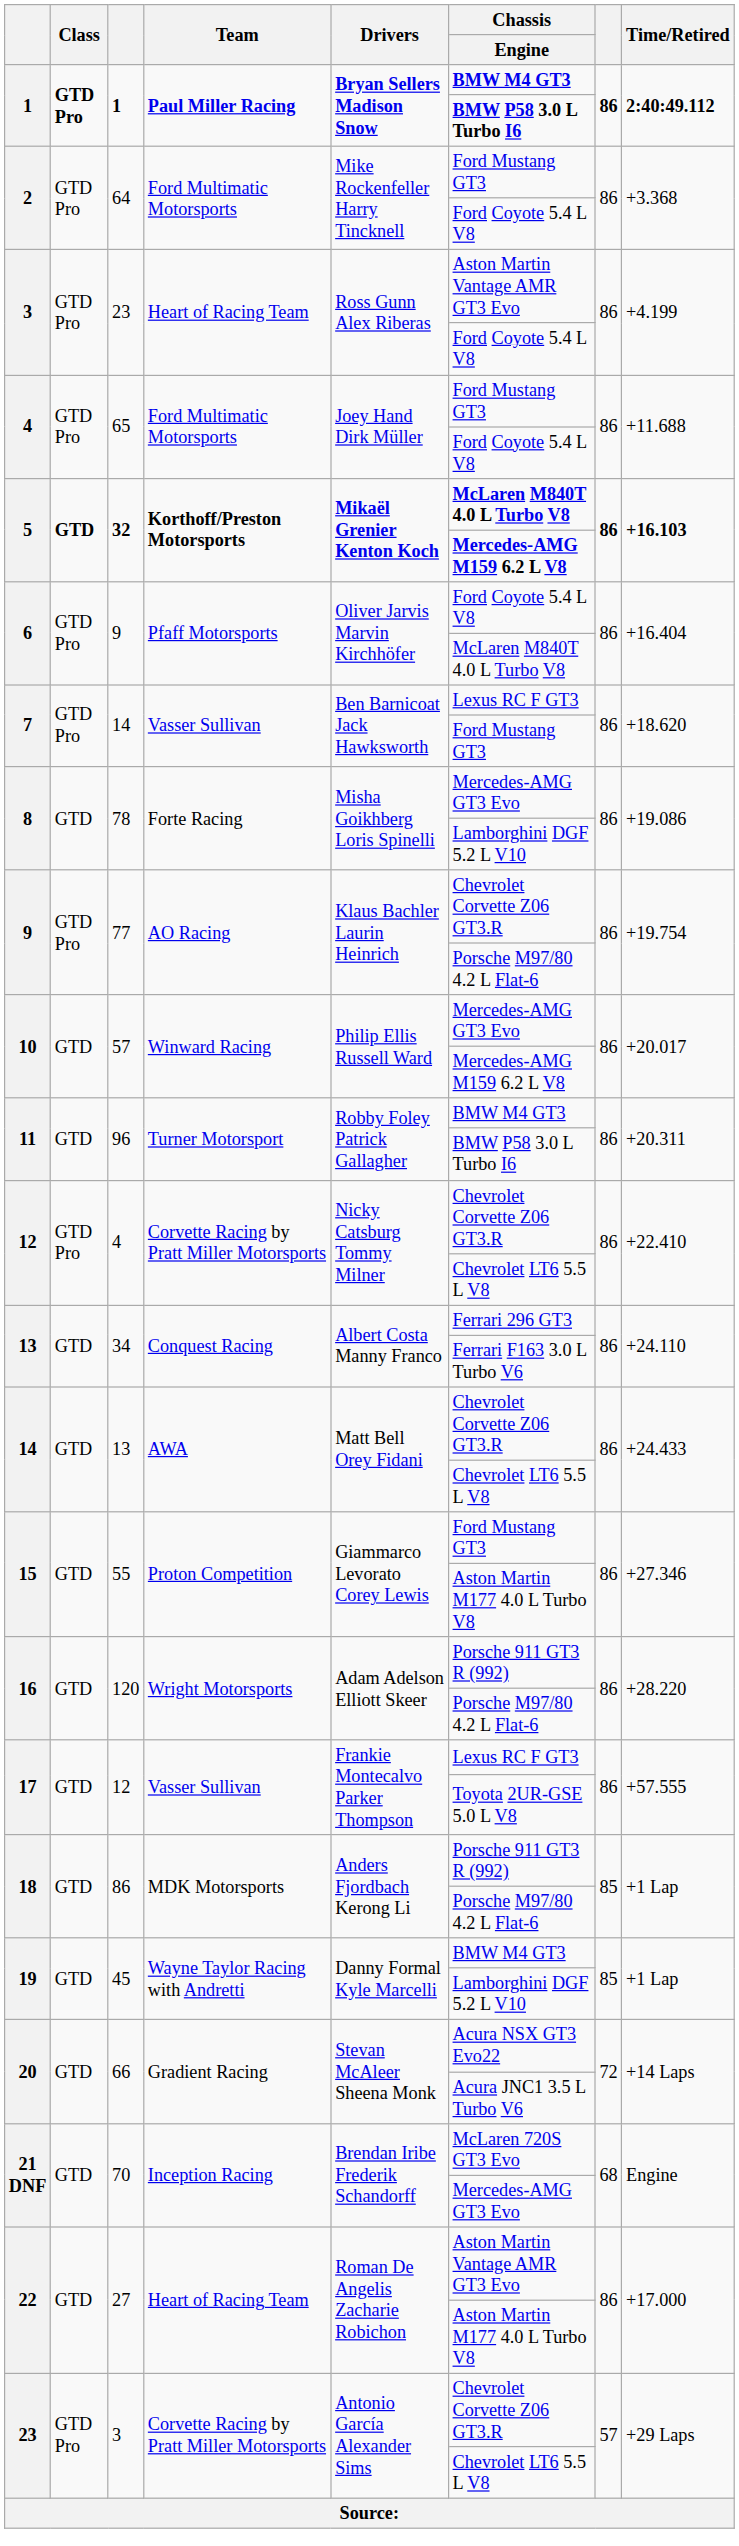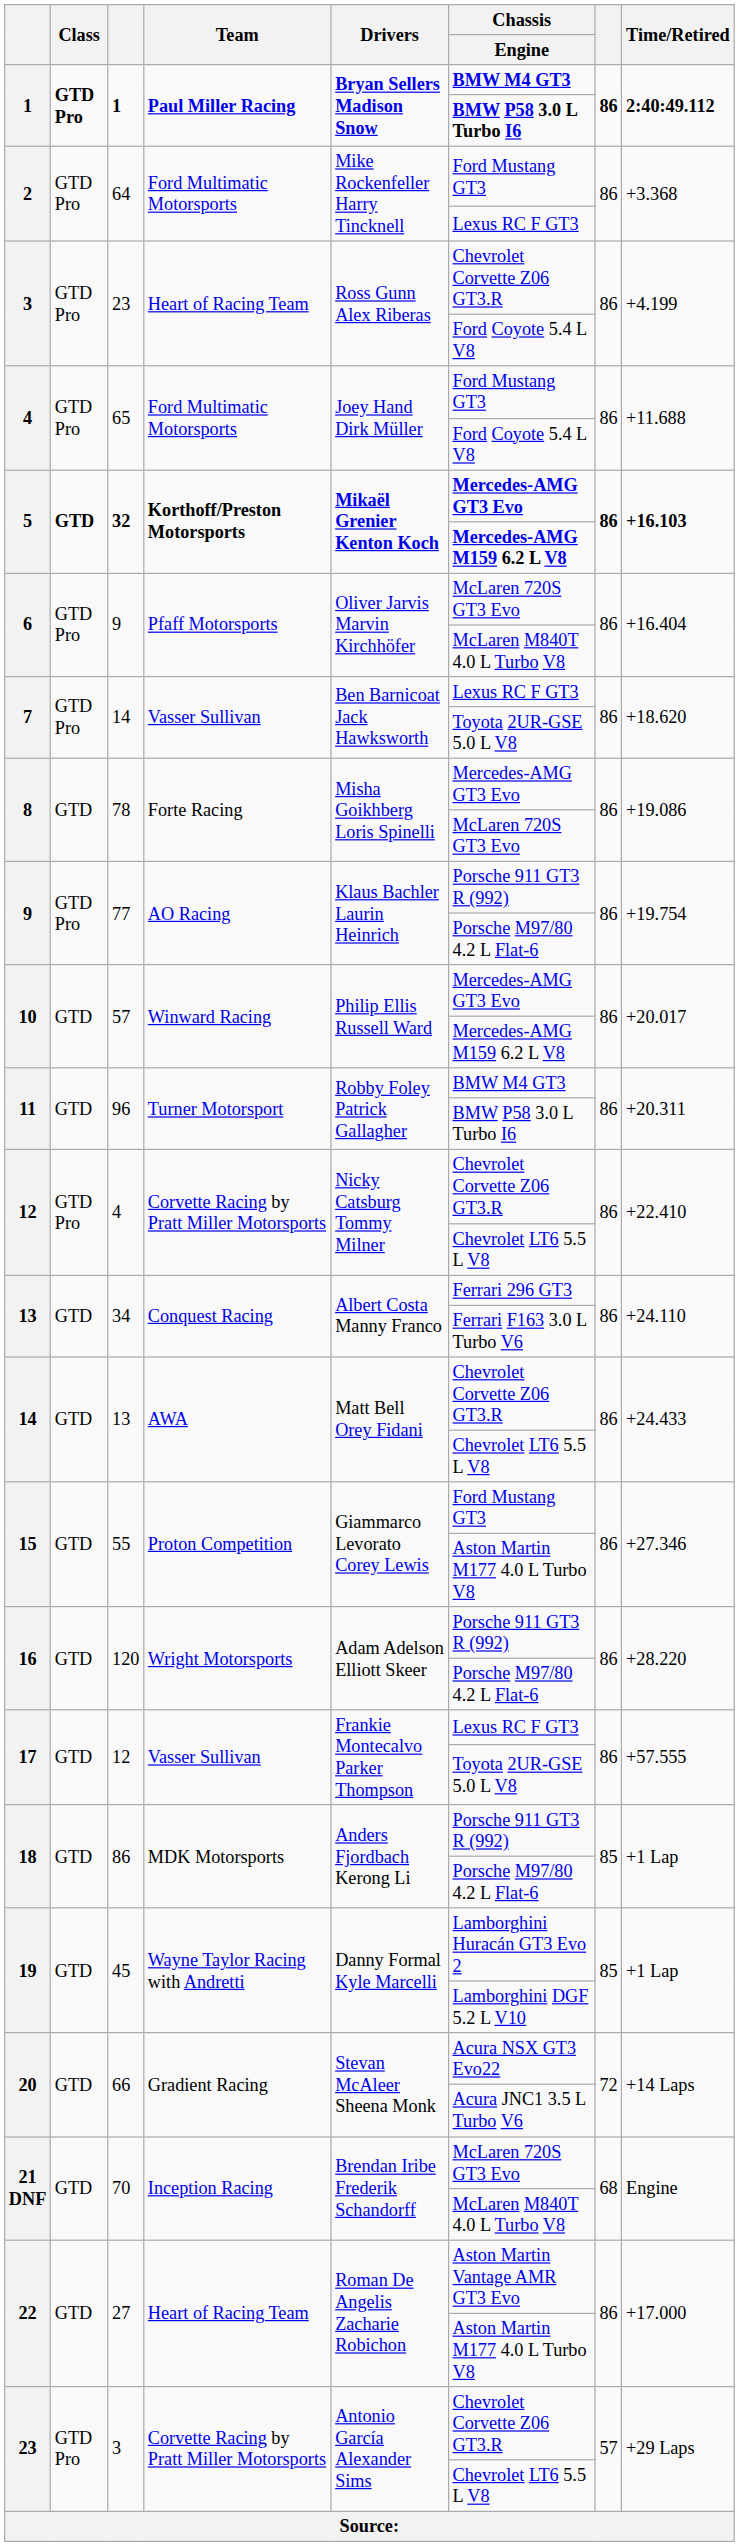(520, 224) Ford Coyote 5.4 L V8 -> (516, 224) Lexus RC F GT3
(504, 286) Aston Martin Vantage AMR GT3 Evo -> (501, 278) Chevrolet Corvette Z06 GT3.R
(519, 504) McLaren M840T 4.0 L Turbo V8 -> (515, 495) Mercedes-AMG GT3 Evo
(520, 607) Ford Coyote 5.4 L V8 -> (507, 598) McLaren 720S GT3 Evo
(504, 740) Ford Mustang GT3 -> (517, 732) Toyota 2UR-GSE 5.0 L V8
(520, 844) Lamborghini DGF 5.2 L V10 -> (507, 835) McLaren 720S GT3 Evo
(501, 906) Chevrolet Corvette Z06 GT3.R -> (516, 887) Porsche 911 GT3 R (992)
(509, 1953) BMW M4 GT3 -> (519, 1944) Lamborghini Huracán GT3 Evo 2
(512, 2200) Mercedes-AMG GT3 Evo -> (515, 2214) McLaren M840T 4.0 L Turbo V8
